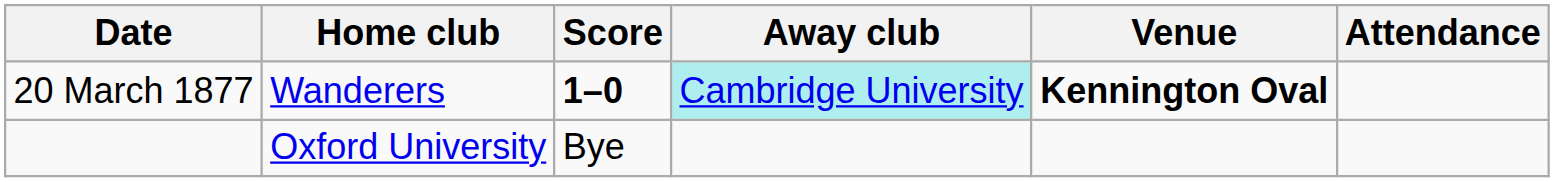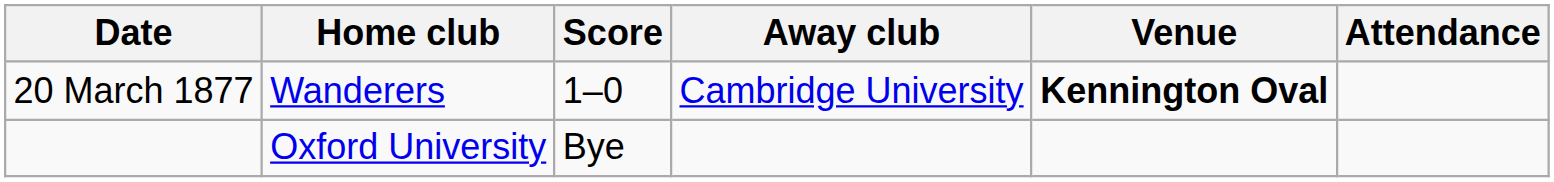(593, 90) bold -> (593, 90) normal
(852, 90) paleturquoise background -> (852, 90) no background
